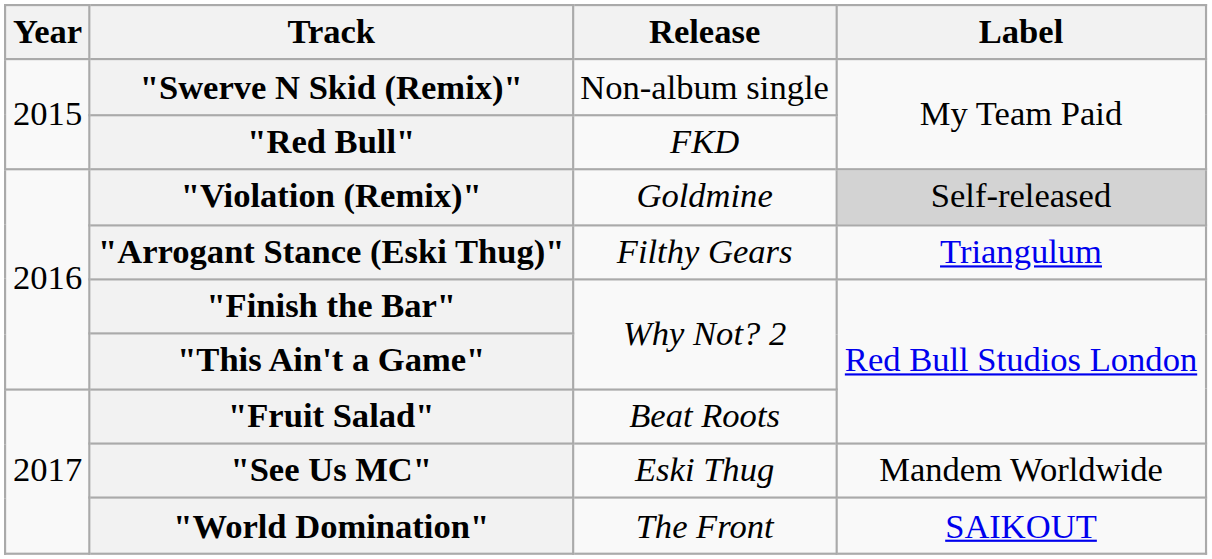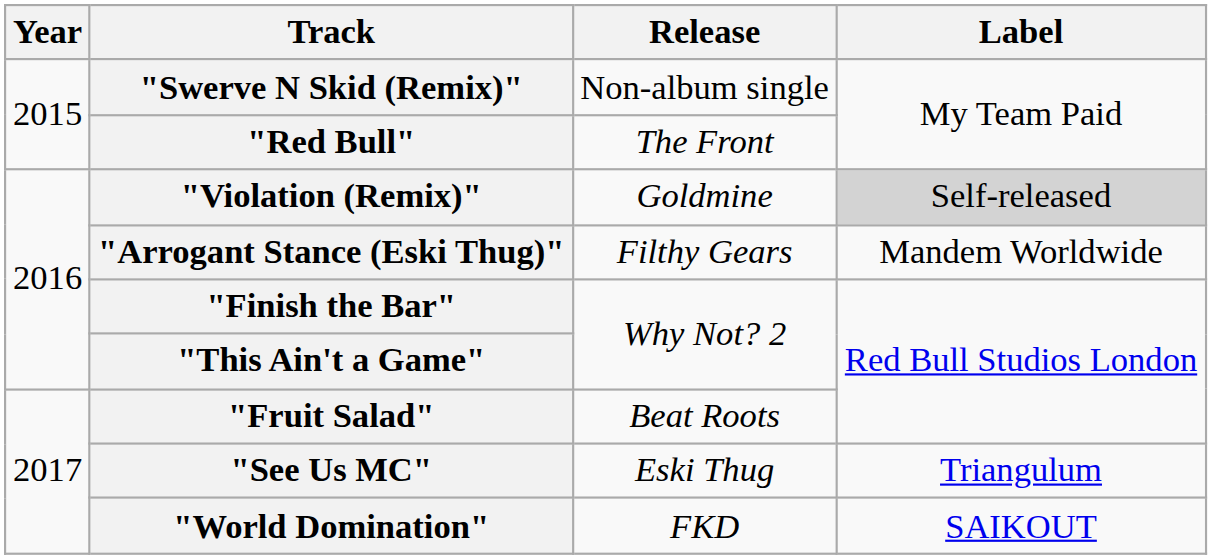(705, 141) FKD -> (705, 141) The Front
(1021, 251) Triangulum -> (1021, 251) Mandem Worldwide
(1021, 470) Mandem Worldwide -> (1021, 470) Triangulum
(705, 525) The Front -> (705, 525) FKD
